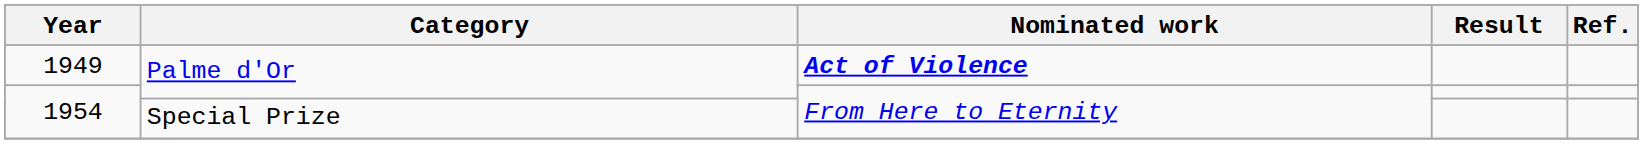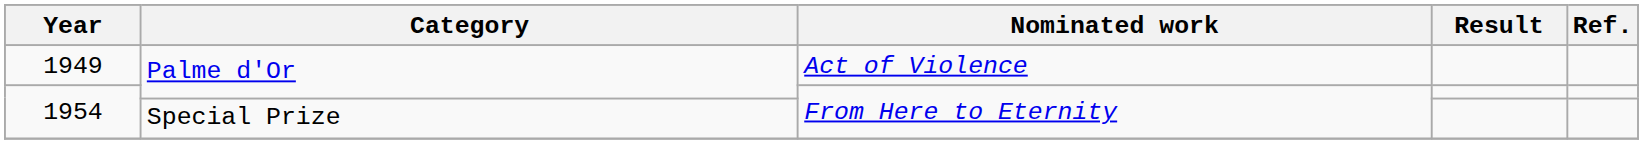(916, 66) bold -> (916, 66) normal
